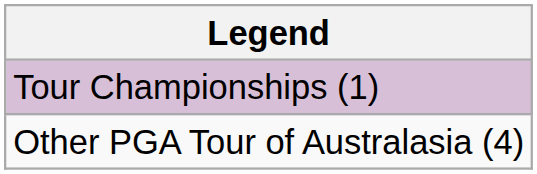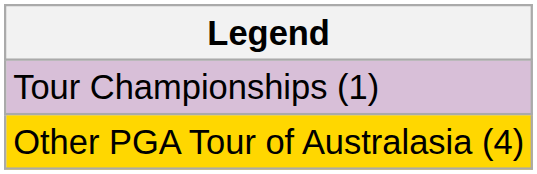(269, 142) no background -> (269, 142) gold background
